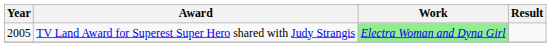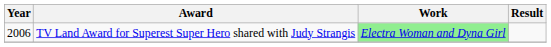(19, 32) 2005 -> (19, 32) 2006
